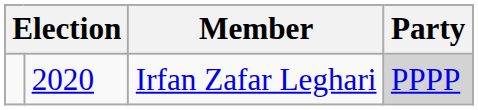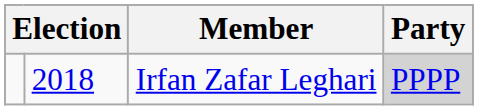(63, 78) 2020 -> (63, 78) 2018
